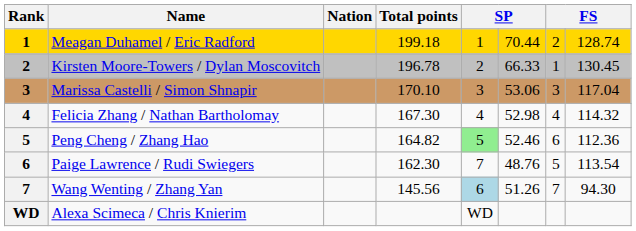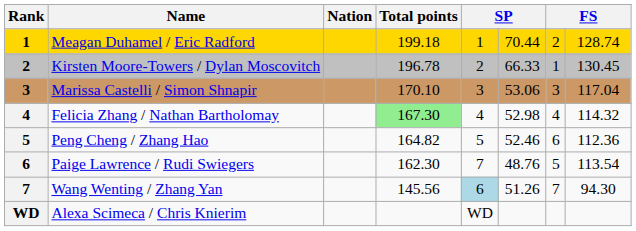(419, 115) no background -> (419, 115) lightgreen background
(480, 139) lightgreen background -> (480, 139) no background
